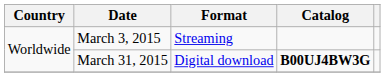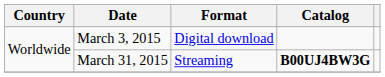(204, 38) Streaming -> (224, 38) Digital download
(224, 60) Digital download -> (204, 60) Streaming
